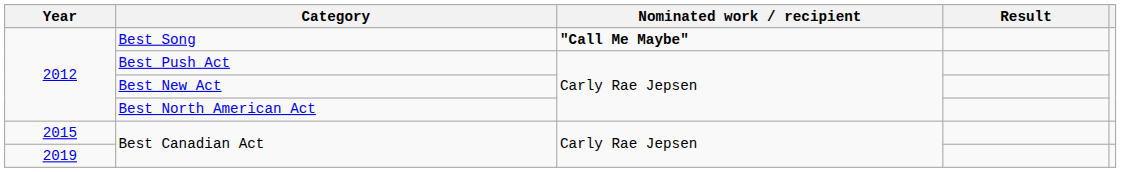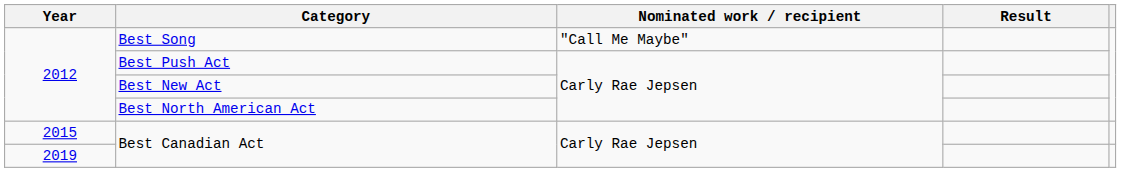(624, 40) bold -> (624, 40) normal
